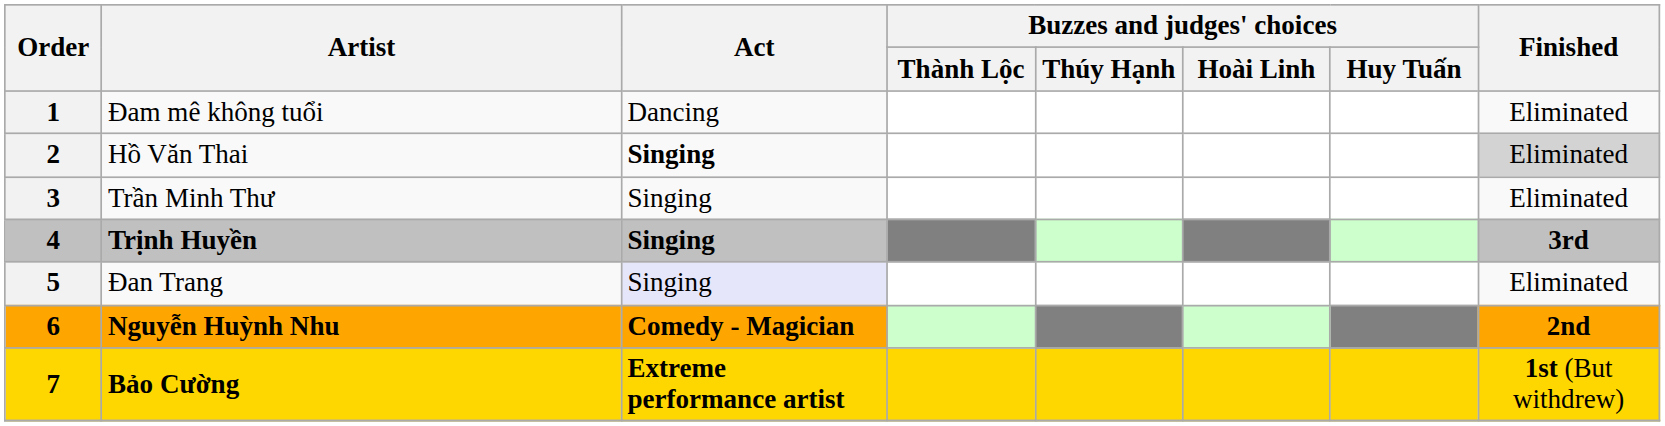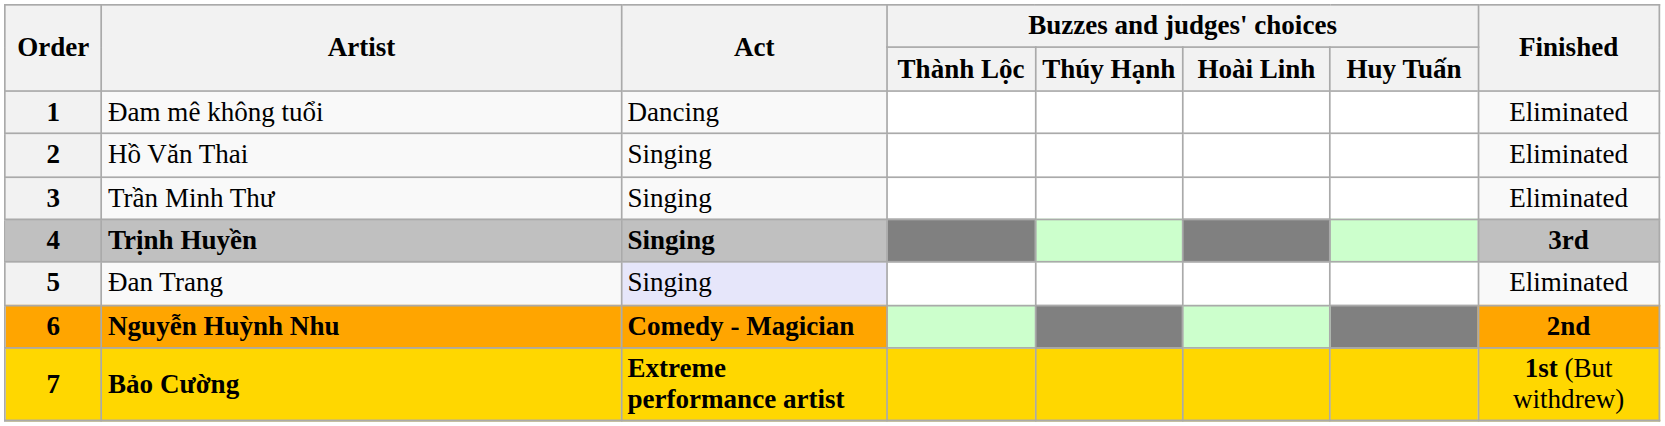(671, 154) bold -> (670, 154) normal
(1569, 154) lightgrey background -> (1569, 154) no background
